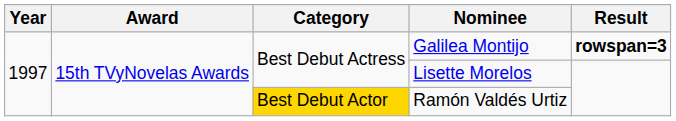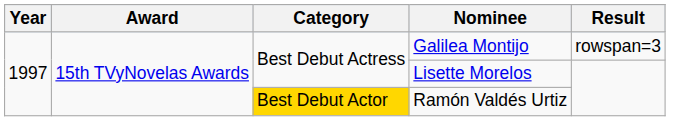(621, 45) bold -> (618, 45) normal
